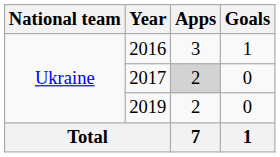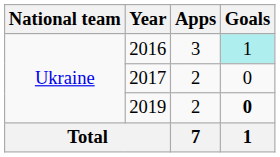(247, 48) no background -> (247, 48) paleturquoise background
(196, 78) lightgrey background -> (196, 78) no background
(247, 107) normal -> (247, 107) bold
